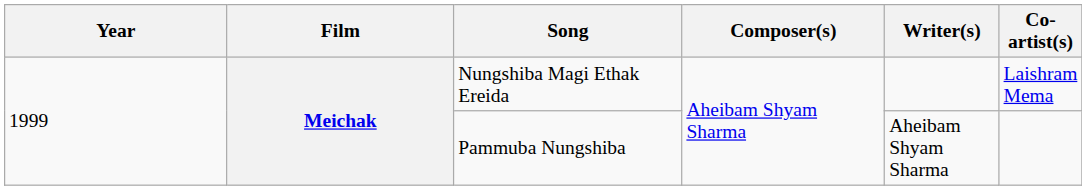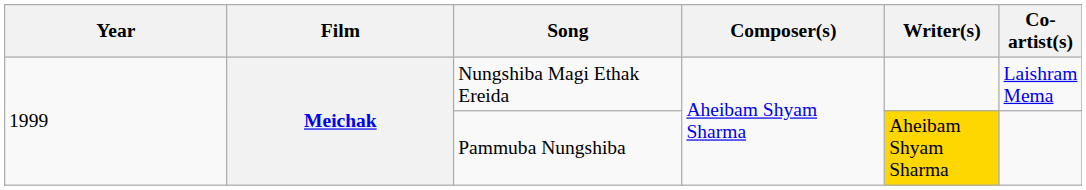(925, 147) no background -> (925, 147) gold background
